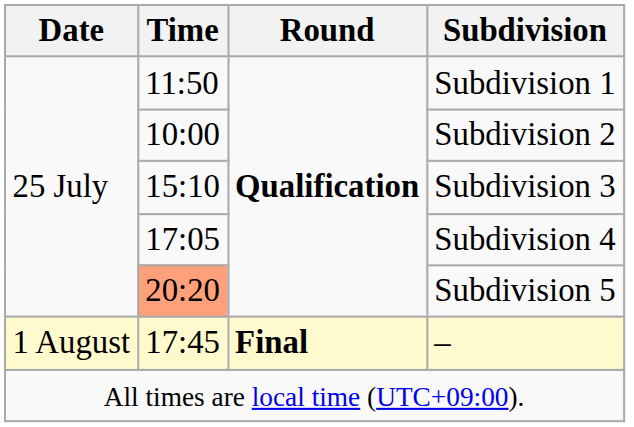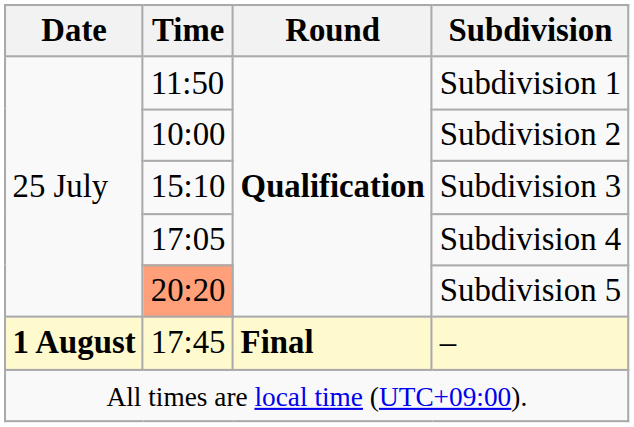(71, 342) normal -> (74, 342) bold
